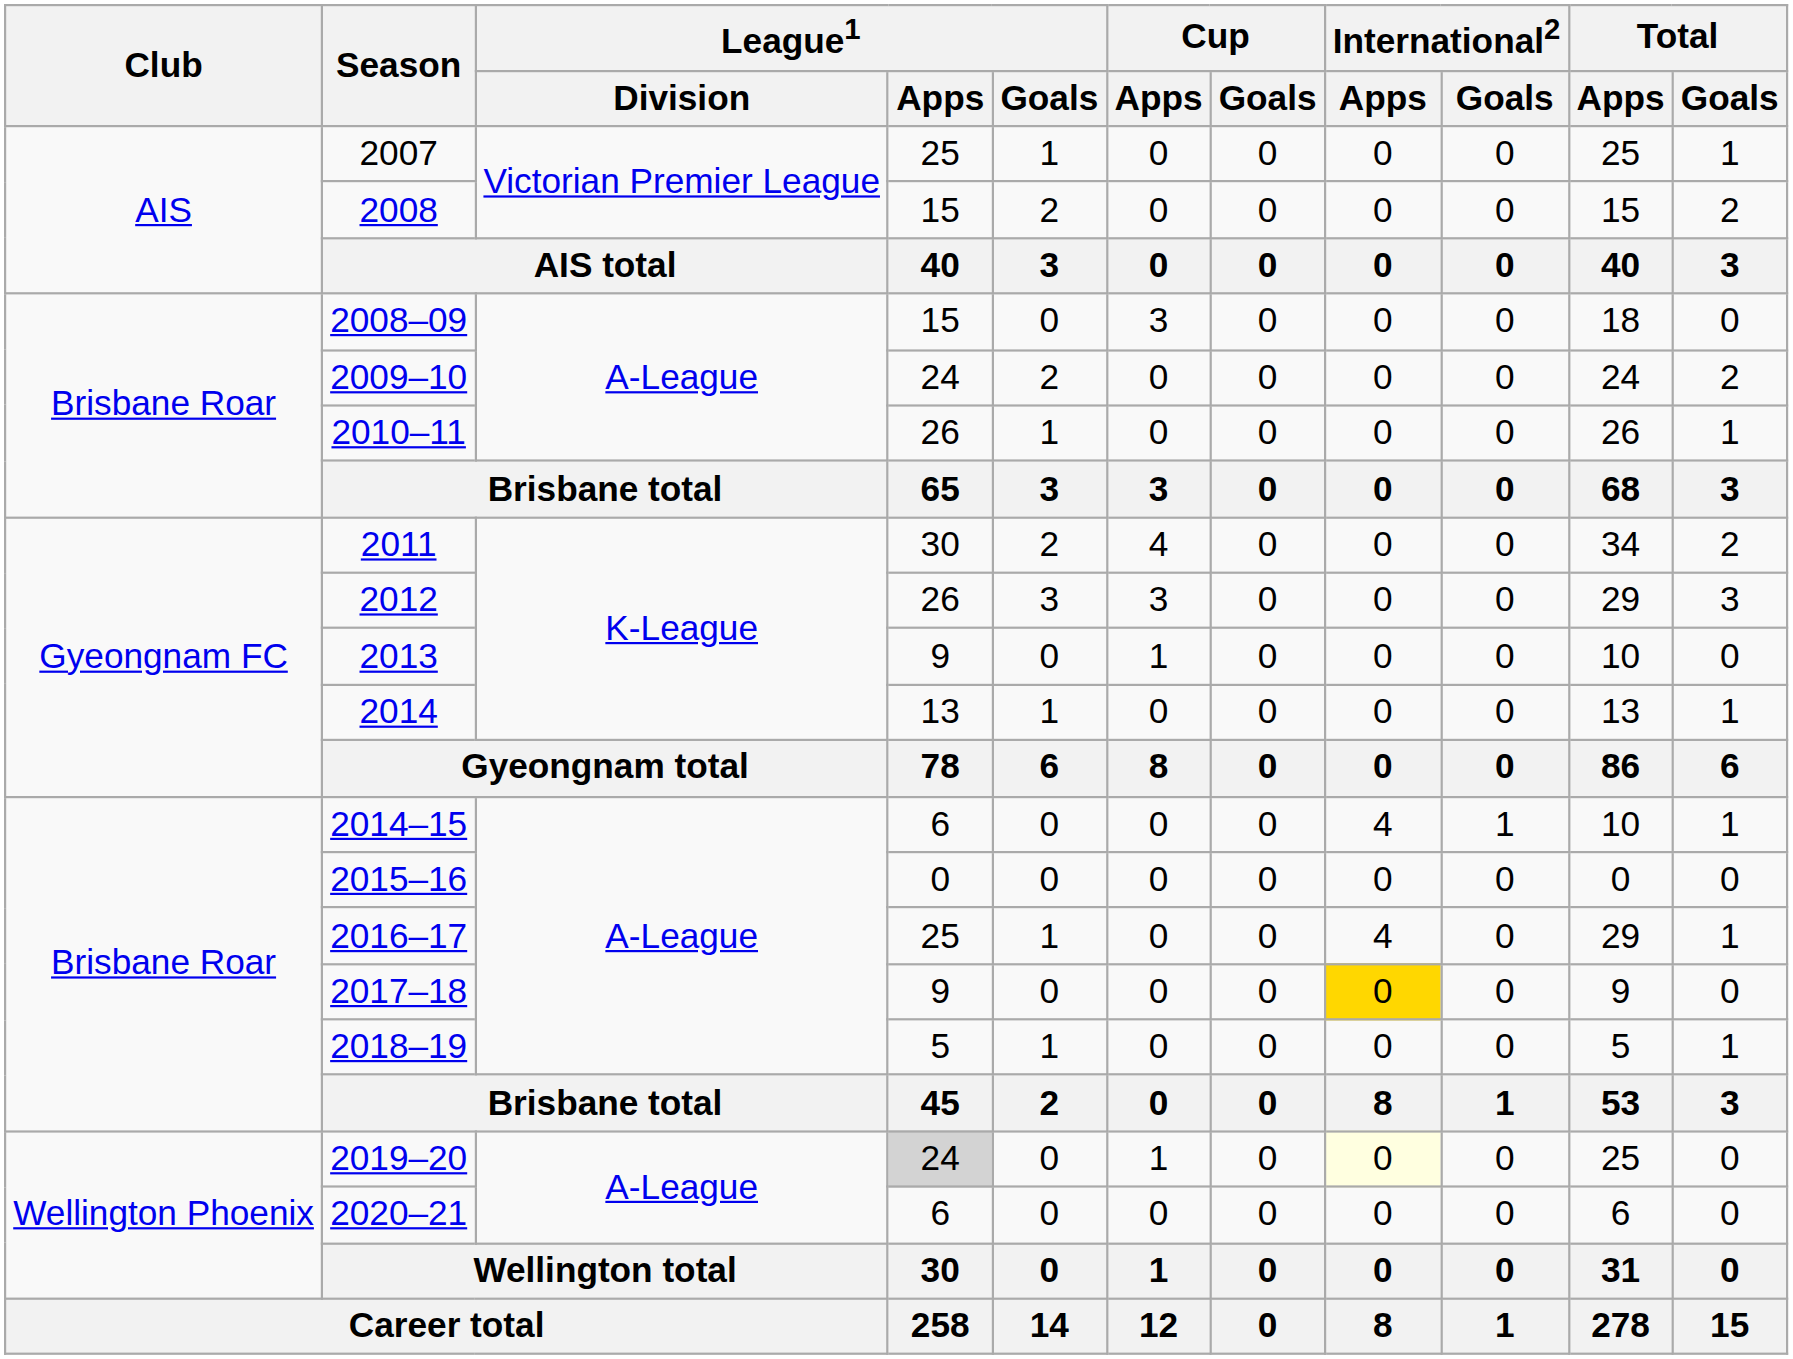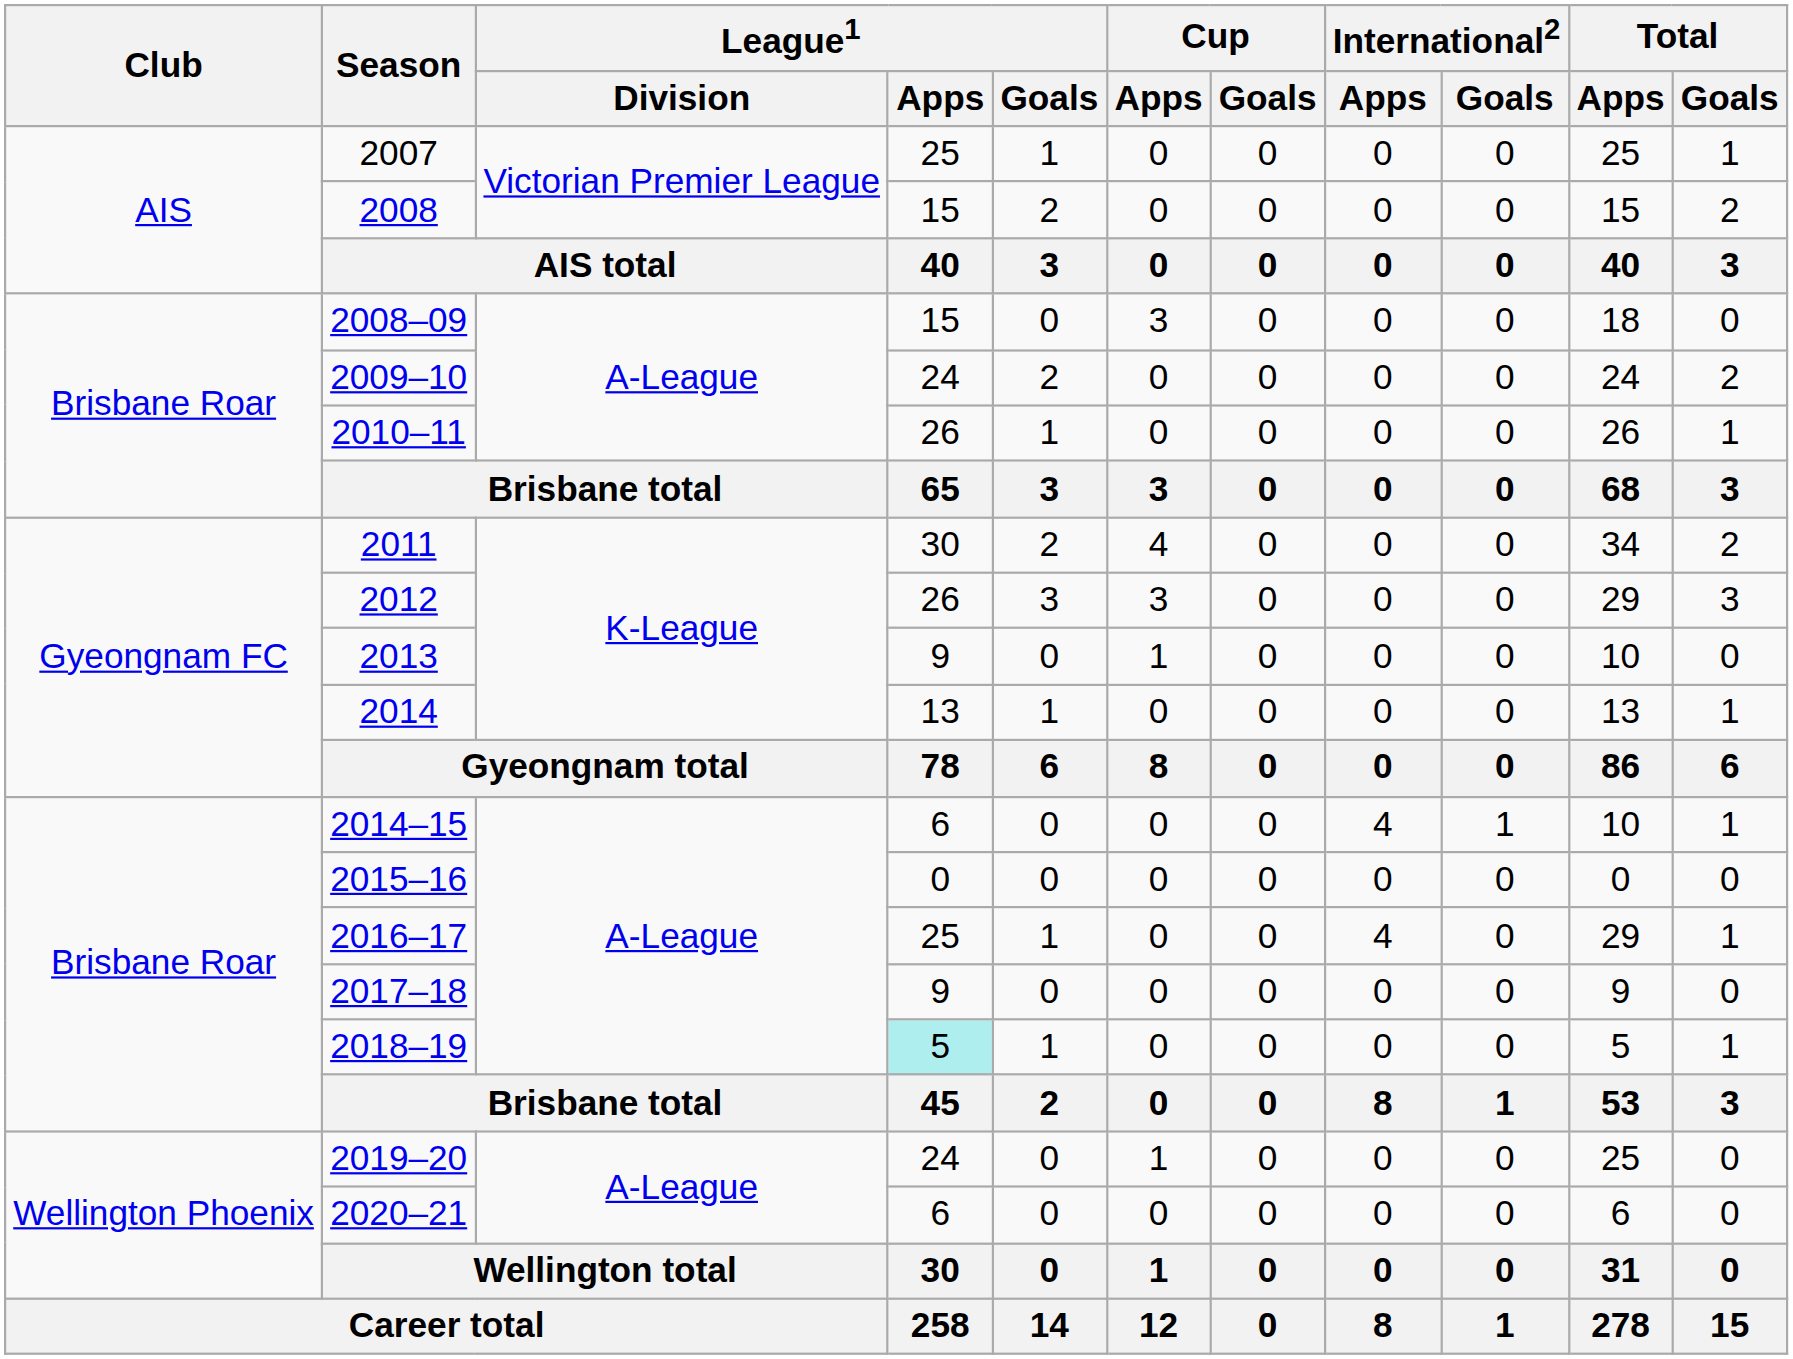(1383, 990) gold background -> (1383, 990) no background
(940, 1046) no background -> (940, 1046) paleturquoise background
(940, 1158) lightgrey background -> (940, 1158) no background
(1383, 1158) lightyellow background -> (1383, 1158) no background
